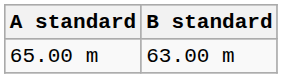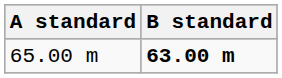(190, 56) normal -> (190, 56) bold
